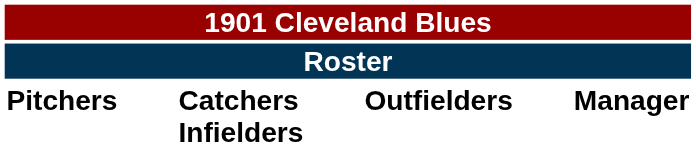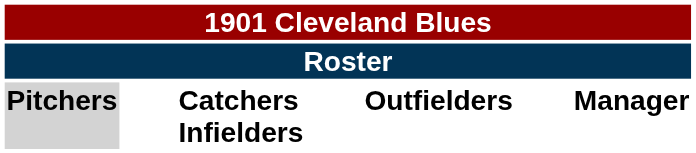(62, 100) no background -> (62, 100) lightgrey background
